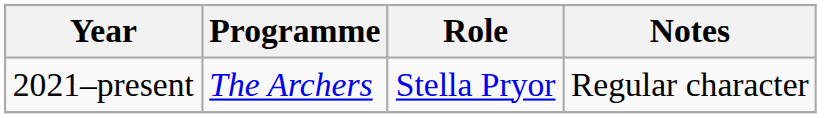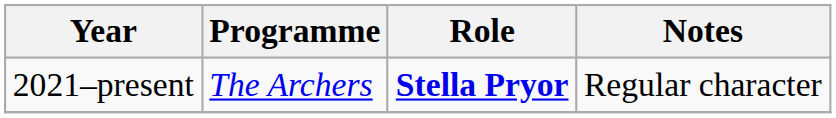(476, 84) normal -> (482, 84) bold
